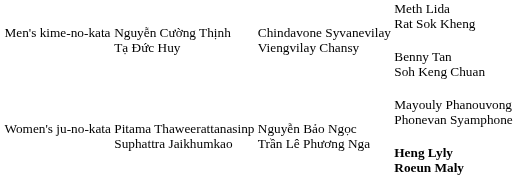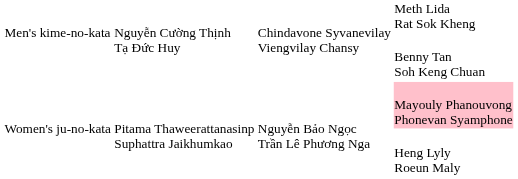(453, 112) no background -> (453, 112) pink background
(429, 160) bold -> (427, 160) normal
